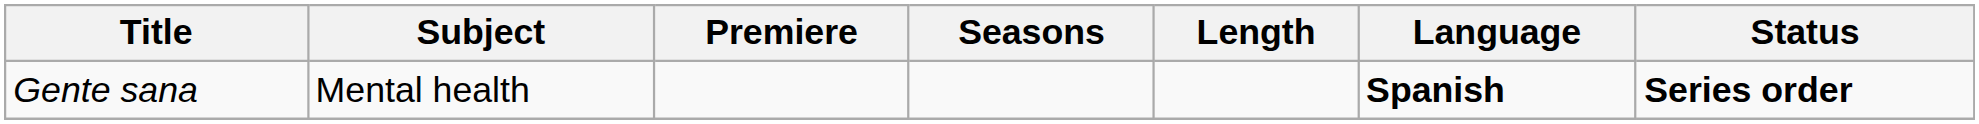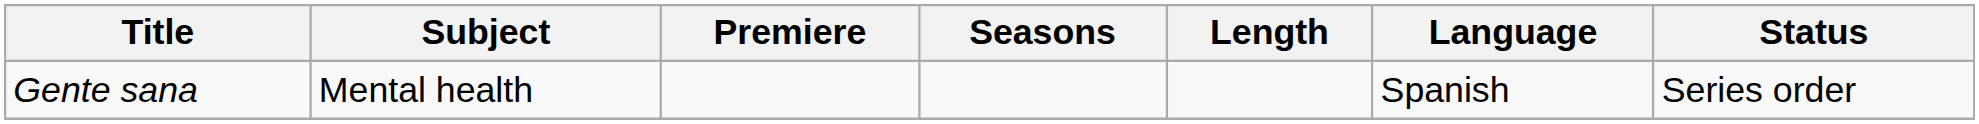(1435, 89) bold -> (1445, 89) normal
(1748, 89) bold -> (1759, 89) normal
